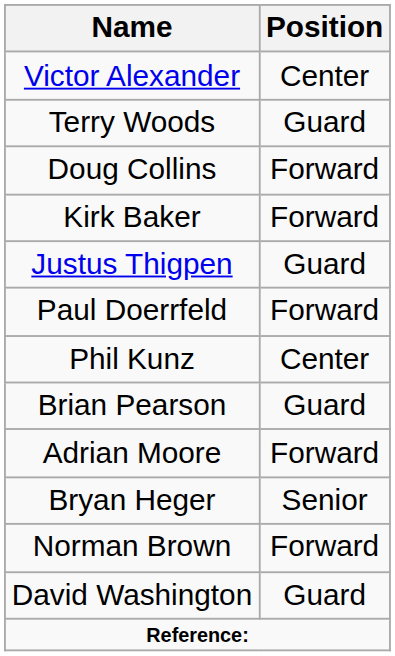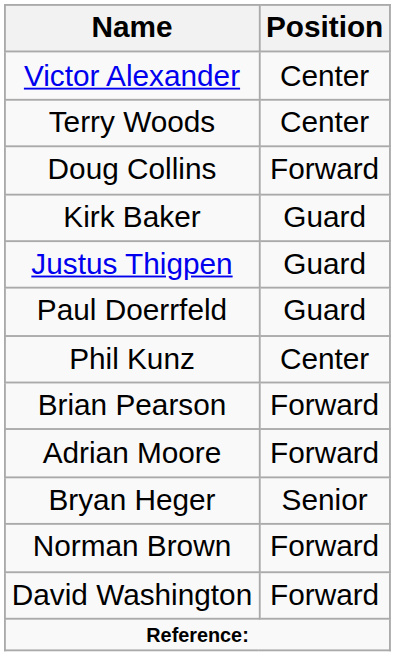(325, 122) Guard -> (325, 122) Center
(325, 216) Forward -> (325, 216) Guard
(325, 311) Forward -> (325, 311) Guard
(325, 405) Guard -> (325, 405) Forward
(325, 594) Guard -> (325, 594) Forward
